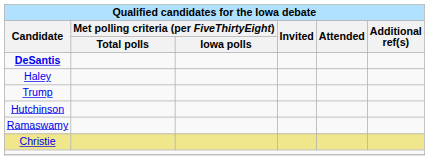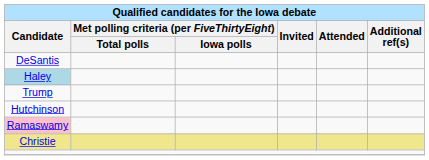(38, 61) bold -> (38, 61) normal
(38, 77) no background -> (38, 77) lightblue background
(38, 125) no background -> (38, 125) pink background
